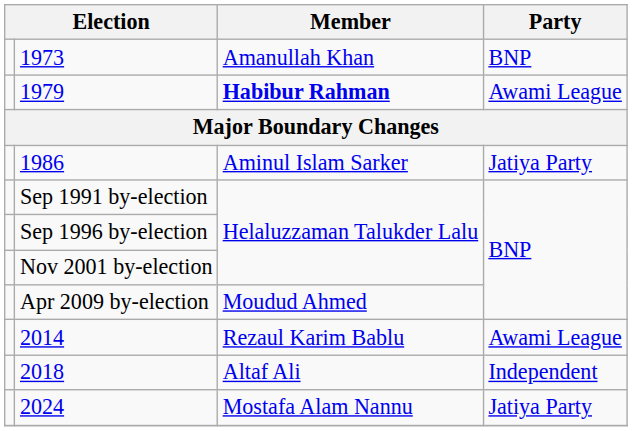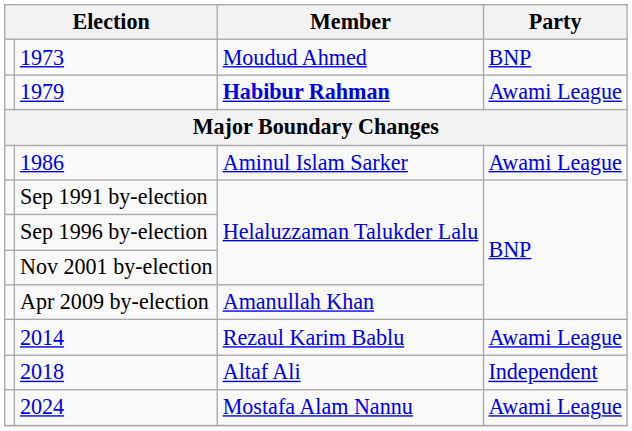(298, 57) Amanullah Khan -> (295, 57) Moudud Ahmed
(540, 162) Jatiya Party -> (555, 162) Awami League
(295, 302) Moudud Ahmed -> (298, 302) Amanullah Khan
(540, 407) Jatiya Party -> (555, 407) Awami League
